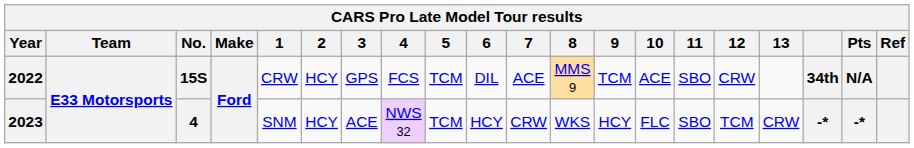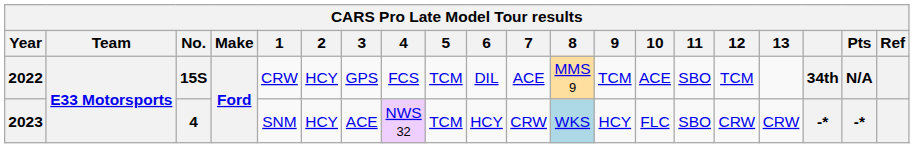(737, 77) CRW -> (737, 77) TCM
(573, 121) no background -> (573, 121) lightblue background
(737, 121) TCM -> (737, 121) CRW
